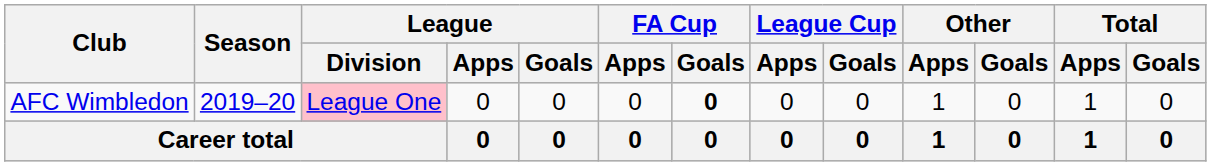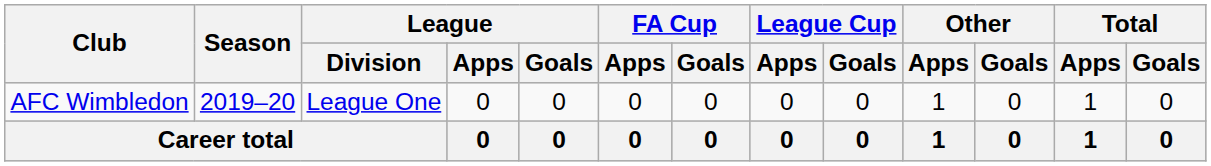(374, 101) pink background -> (374, 101) no background
(711, 101) bold -> (711, 101) normal
